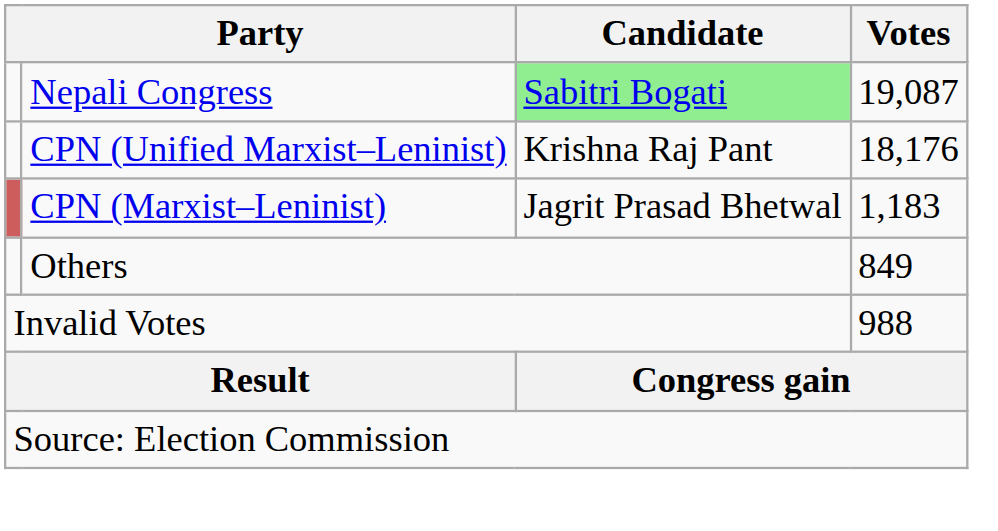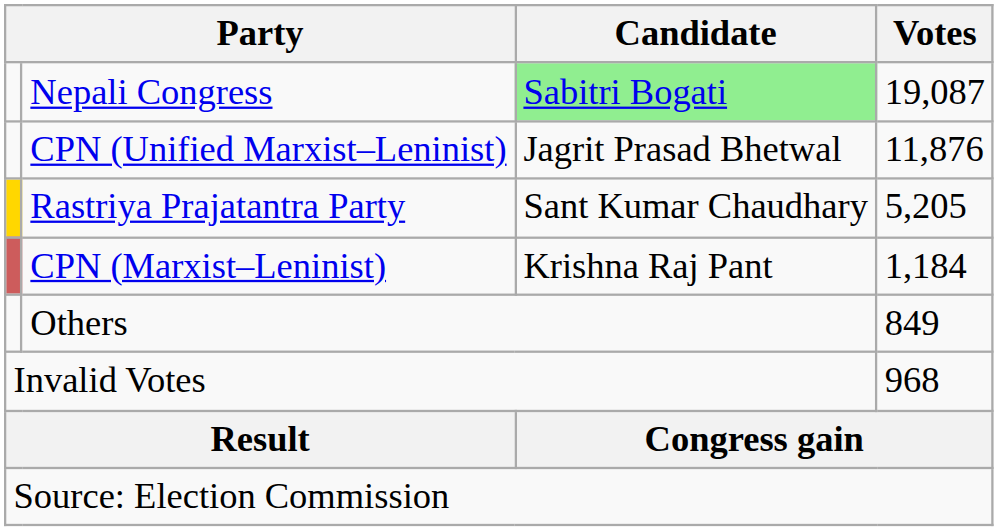(648, 149) Krishna Raj Pant -> (682, 149) Jagrit Prasad Bhetwal
(909, 149) 18,176 -> (934, 149) 11,876
+ row: (218, 206)
(682, 206) Jagrit Prasad Bhetwal -> (648, 264) Krishna Raj Pant
(899, 206) 1,183 -> (926, 264) 1,184
(886, 322) 988 -> (912, 380) 968
